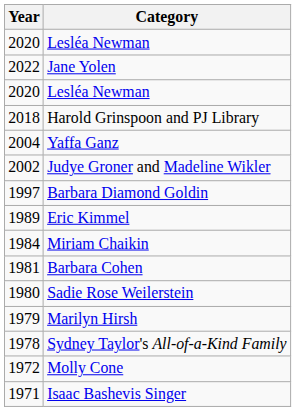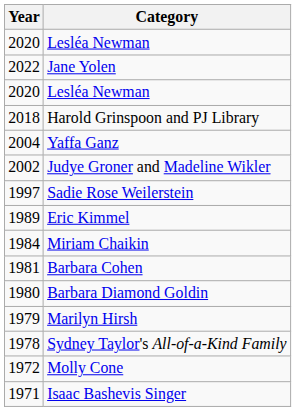(128, 192) Barbara Diamond Goldin -> (120, 192) Sadie Rose Weilerstein
(120, 293) Sadie Rose Weilerstein -> (128, 293) Barbara Diamond Goldin
